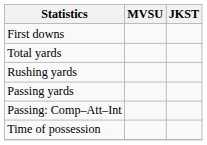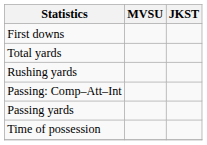rows swapped: (40, 91) <-> (64, 110)
